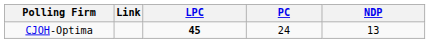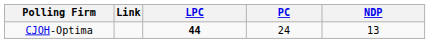(195, 30) 45 -> (195, 30) 44
